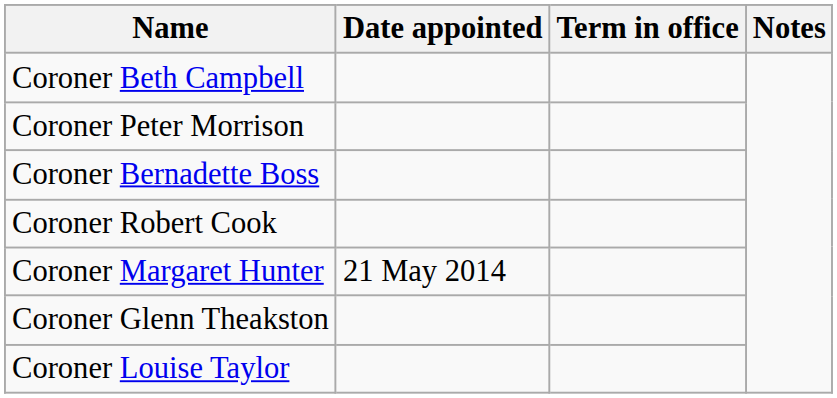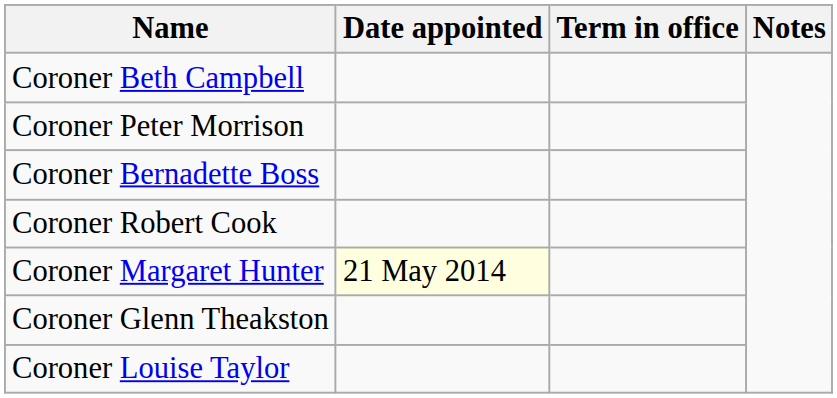(424, 271) no background -> (424, 271) lightyellow background
